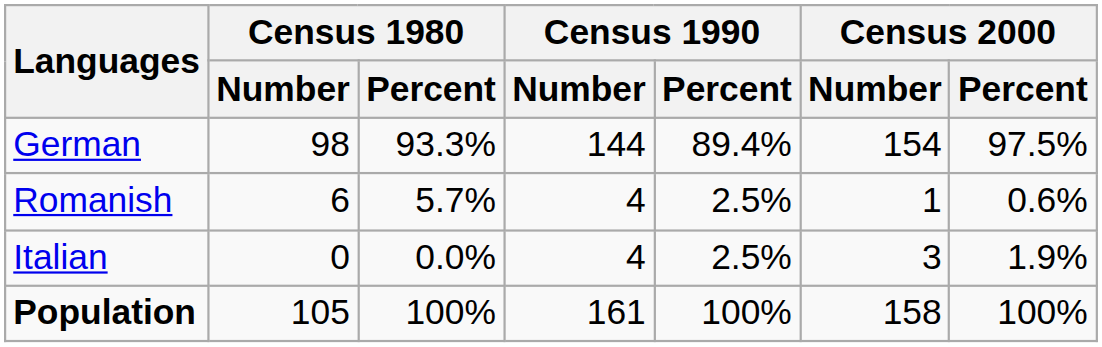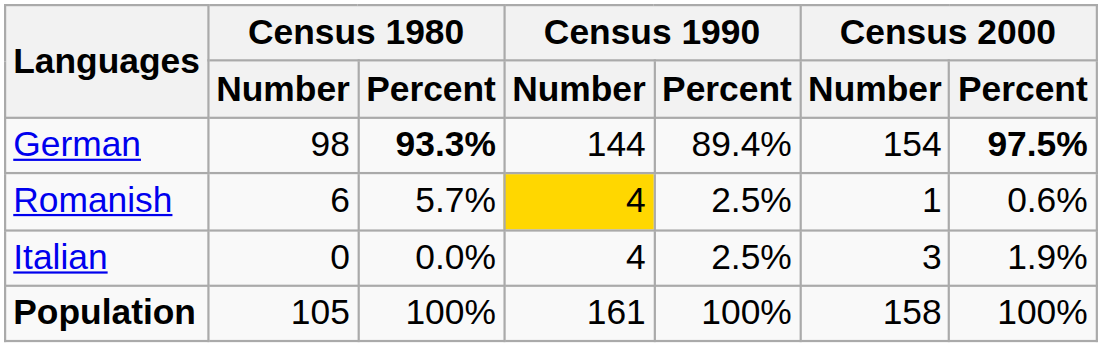(446, 144) normal -> (446, 144) bold
(1038, 144) normal -> (1038, 144) bold
(636, 200) no background -> (636, 200) gold background
